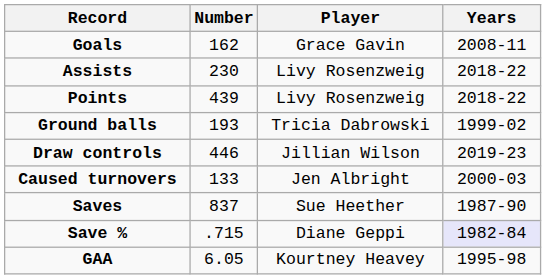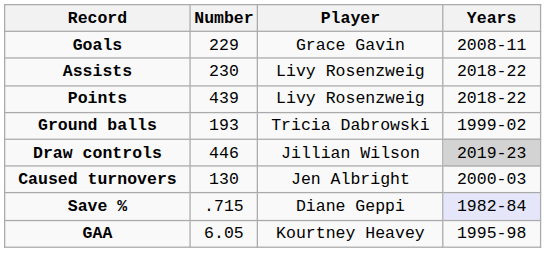(224, 45) 162 -> (224, 45) 229
(492, 153) no background -> (492, 153) lightgrey background
(224, 180) 133 -> (224, 180) 130
- row: (97, 206)
